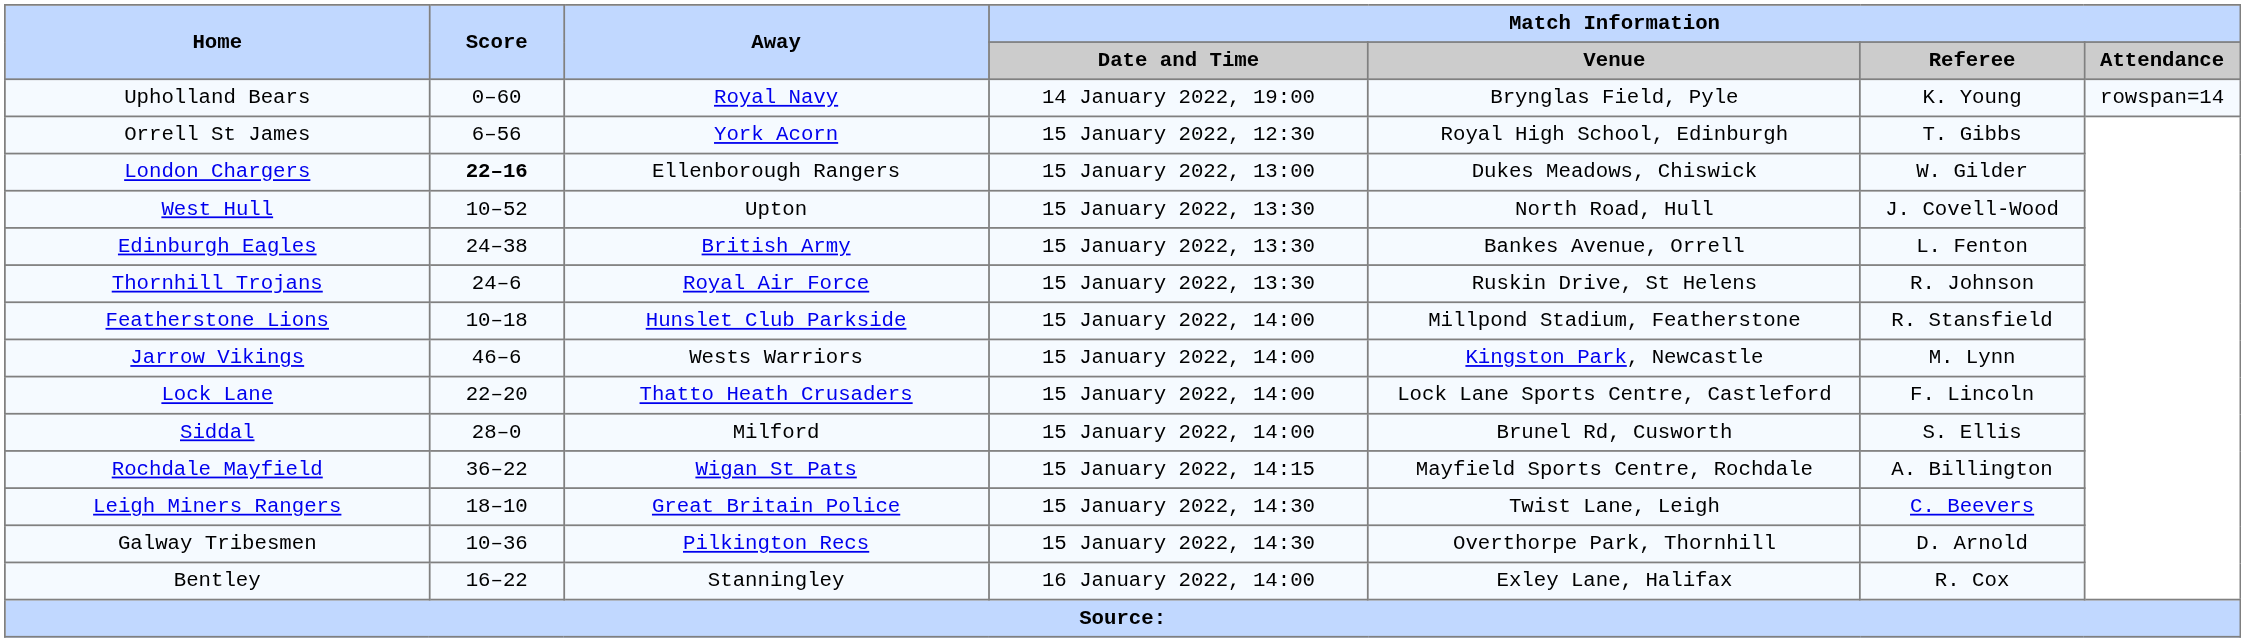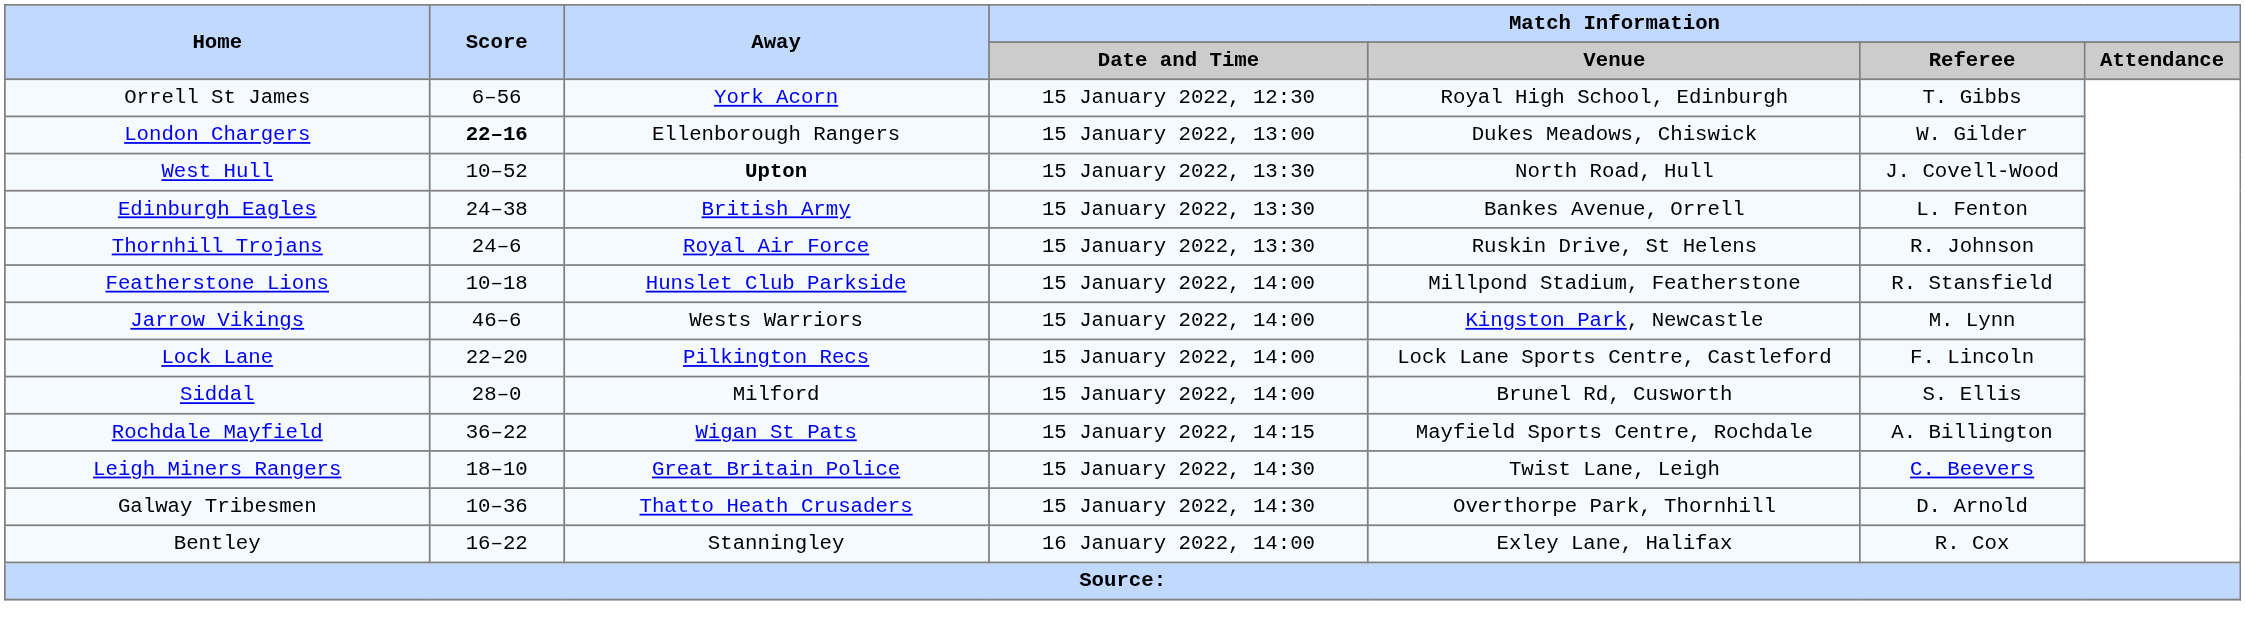- row: (217, 98)
(776, 209) normal -> (776, 172) bold
(776, 395) Thatto Heath Crusaders -> (776, 358) Pilkington Recs
(776, 544) Pilkington Recs -> (776, 507) Thatto Heath Crusaders
